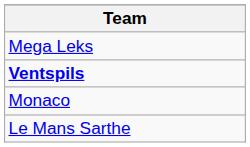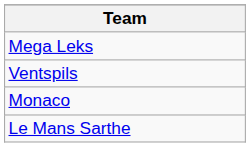(46, 73) bold -> (43, 73) normal
